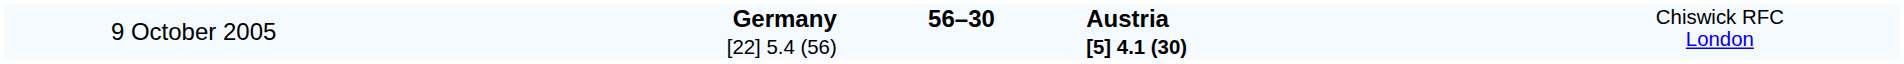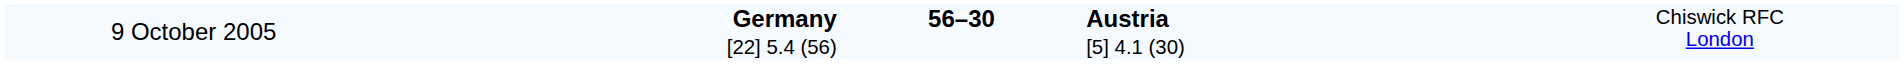(1137, 47) bold -> (1136, 47) normal
